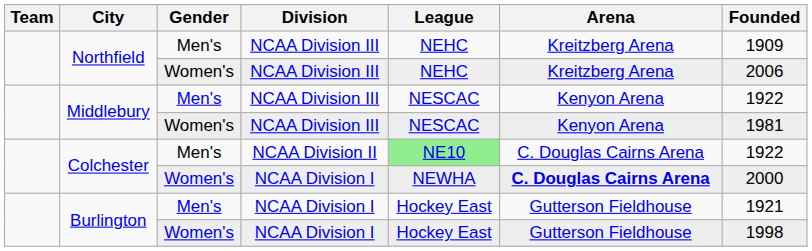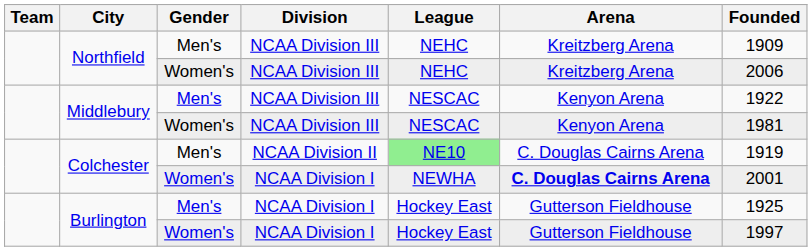(765, 152) 1922 -> (765, 152) 1919
(765, 179) 2000 -> (765, 179) 2001
(765, 206) 1921 -> (765, 206) 1925
(765, 233) 1998 -> (765, 233) 1997
